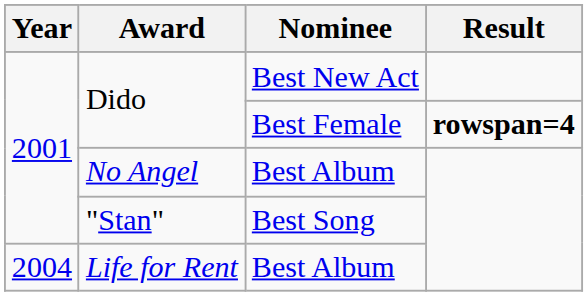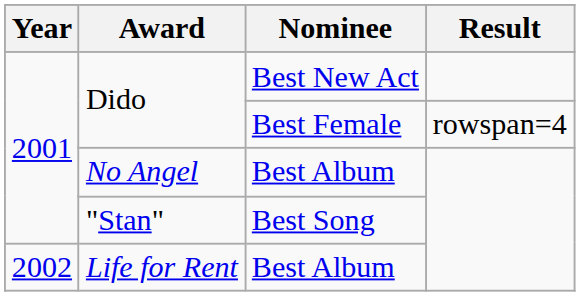(504, 123) bold -> (500, 123) normal
(42, 266) 2004 -> (42, 266) 2002
